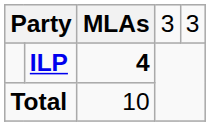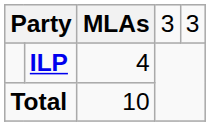(143, 62) bold -> (143, 62) normal
